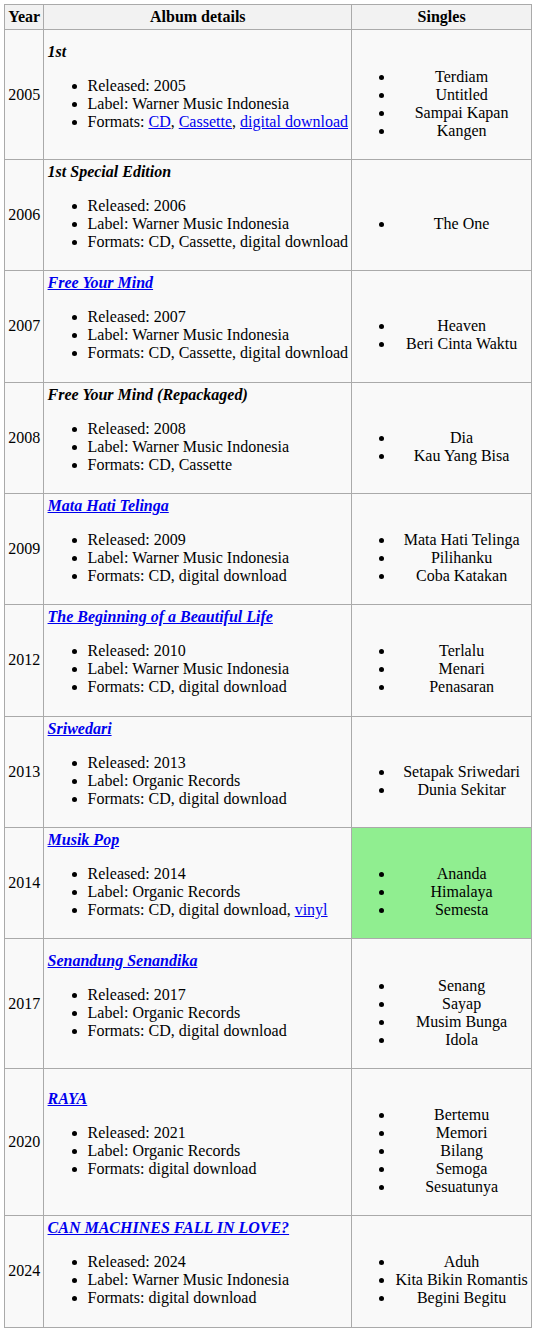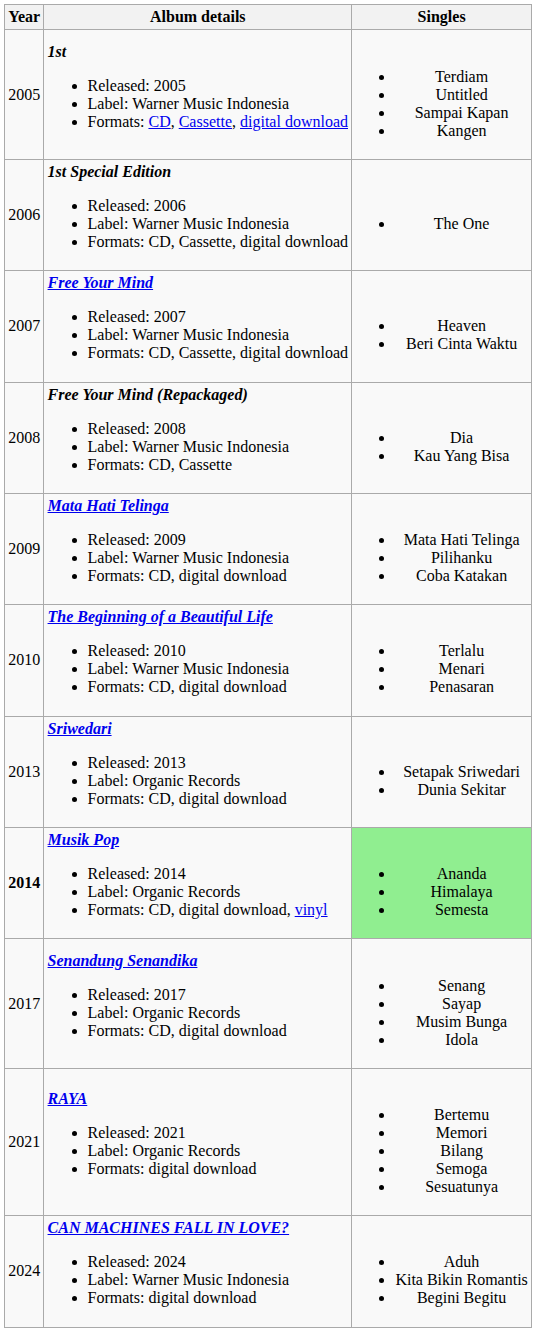(24, 660) 2012 -> (24, 660) 2010
(24, 883) normal -> (24, 883) bold
(24, 1141) 2020 -> (24, 1141) 2021
